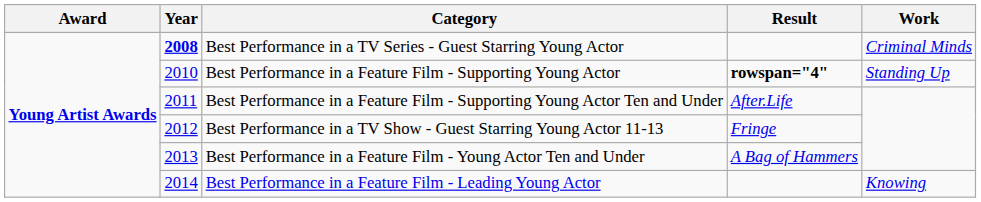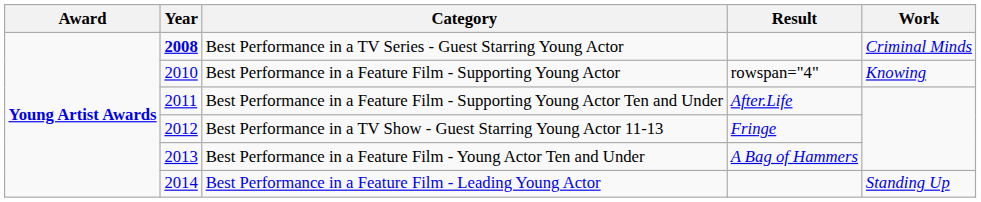(779, 73) bold -> (775, 73) normal
(908, 73) Standing Up -> (896, 73) Knowing
(896, 183) Knowing -> (908, 183) Standing Up
